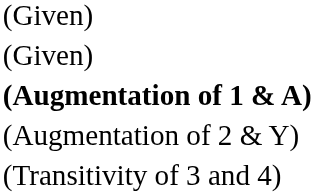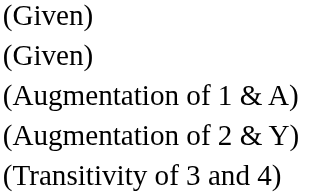(157, 95) bold -> (151, 95) normal
